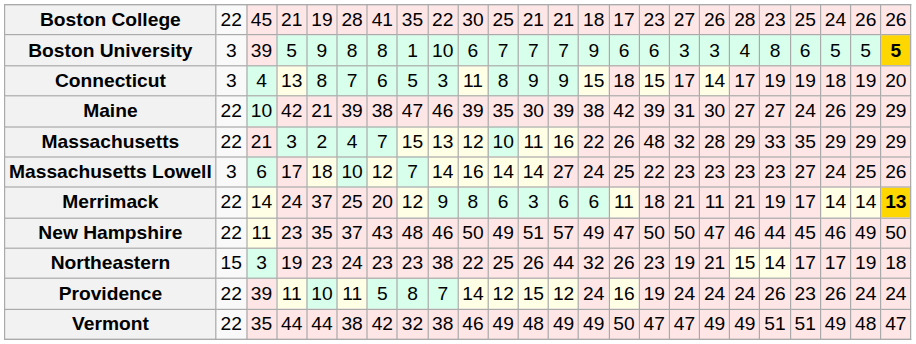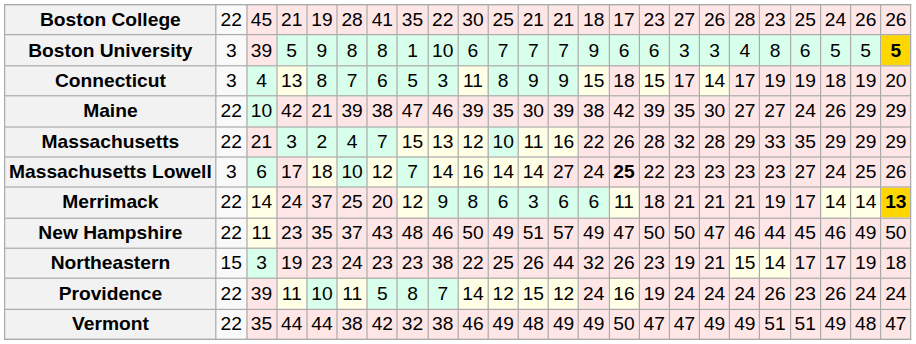(684, 111) 31 -> (684, 111) 35
(654, 141) 48 -> (654, 141) 28
(624, 171) normal -> (624, 171) bold
(715, 202) 11 -> (715, 202) 21
